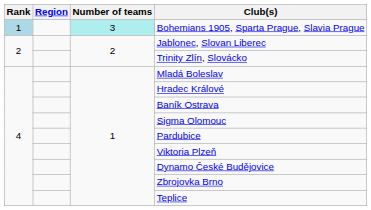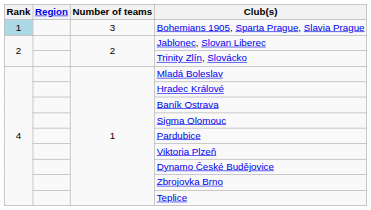(112, 27) paleturquoise background -> (112, 27) no background
